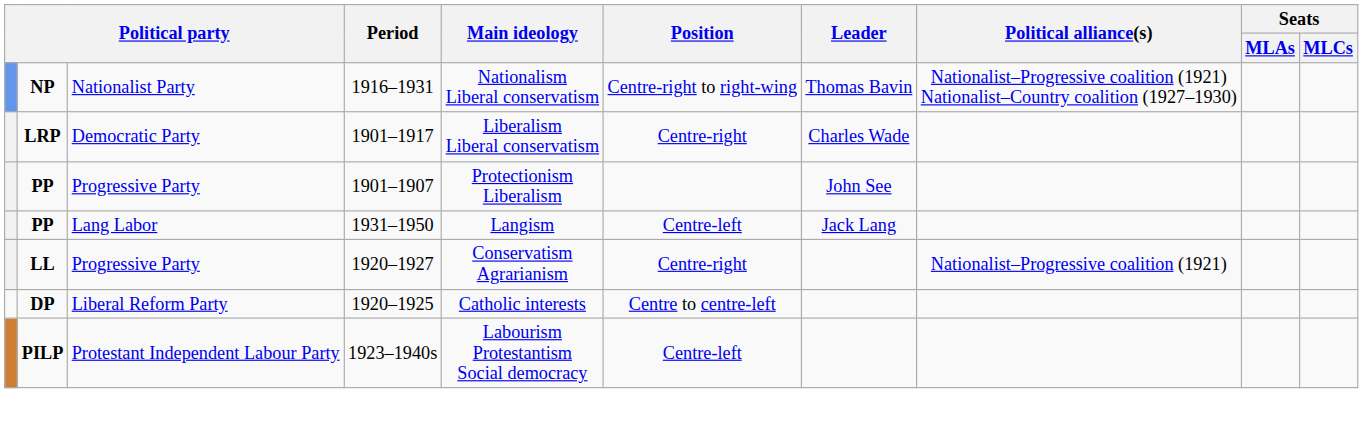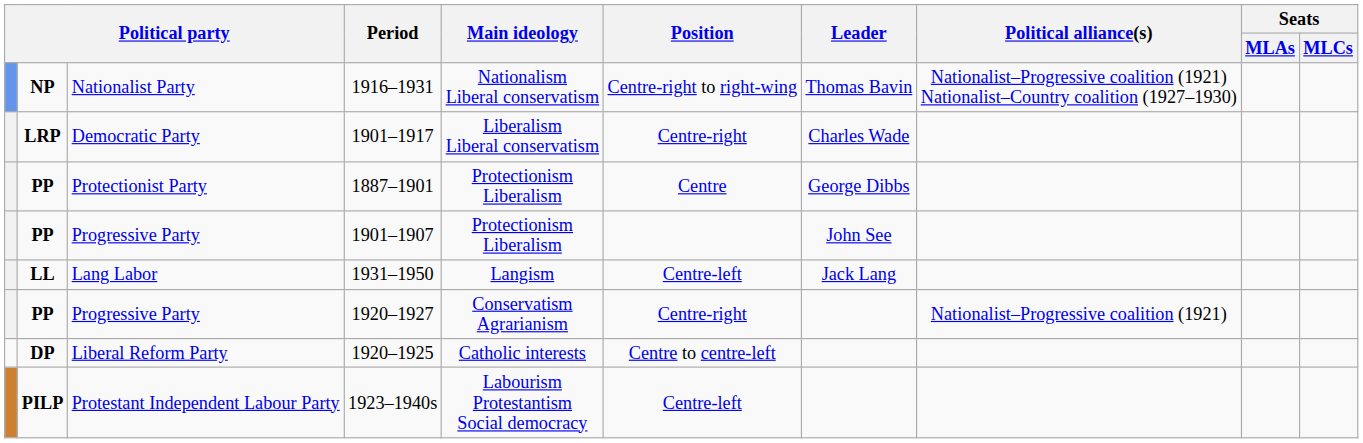+ row: (393, 185)
(43, 225) PP -> (43, 274) LL
(43, 264) LL -> (43, 313) PP
